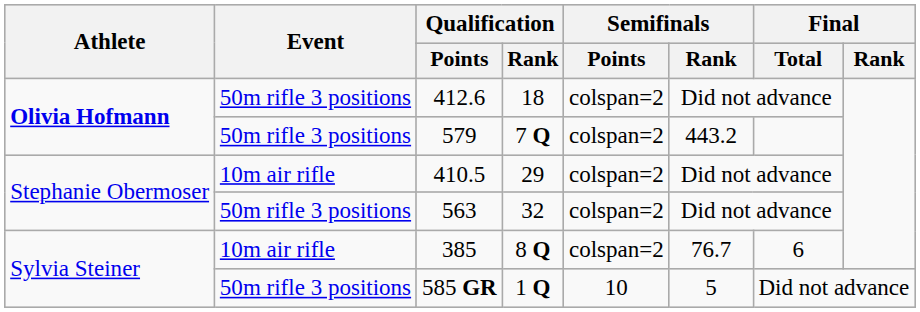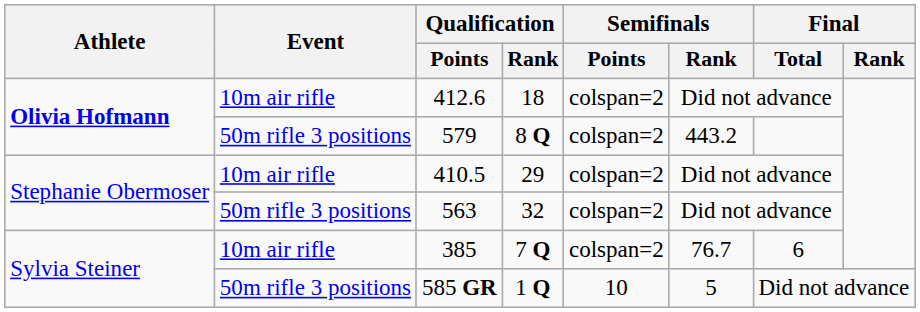(315, 97) 50m rifle 3 positions -> (277, 97) 10m air rifle
(533, 135) 7 Q -> (533, 135) 8 Q
(533, 249) 8 Q -> (533, 249) 7 Q
